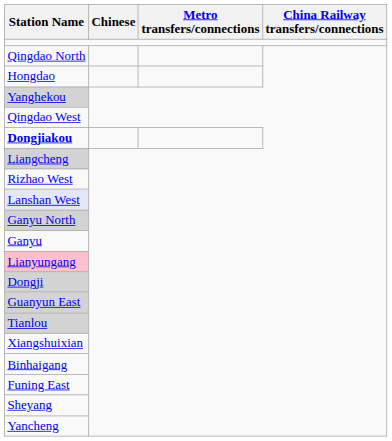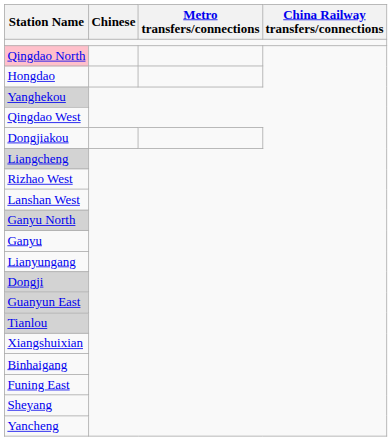(46, 55) no background -> (46, 55) pink background
(40, 138) bold -> (38, 138) normal
(44, 199) lavender background -> (44, 199) no background
(42, 261) pink background -> (42, 261) no background
